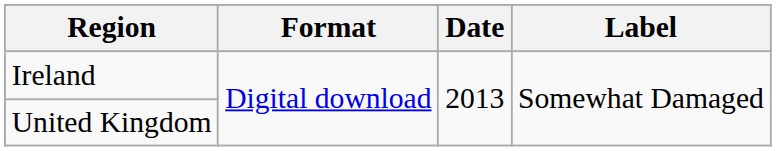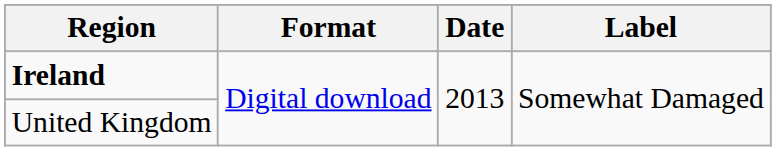(54, 74) normal -> (58, 74) bold
